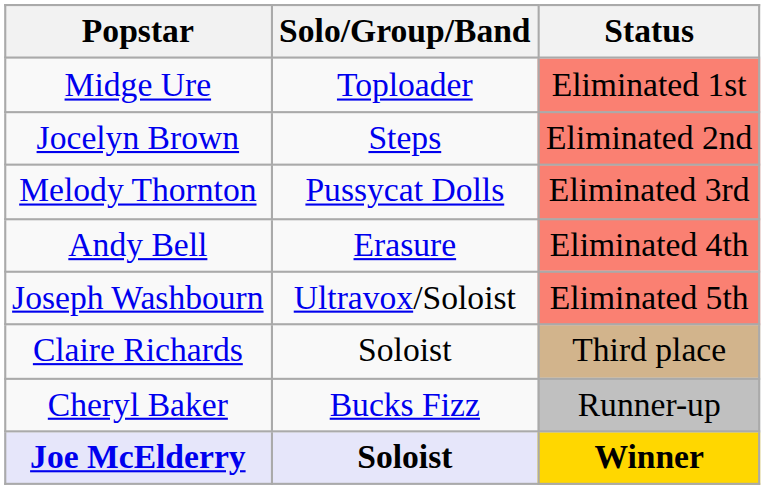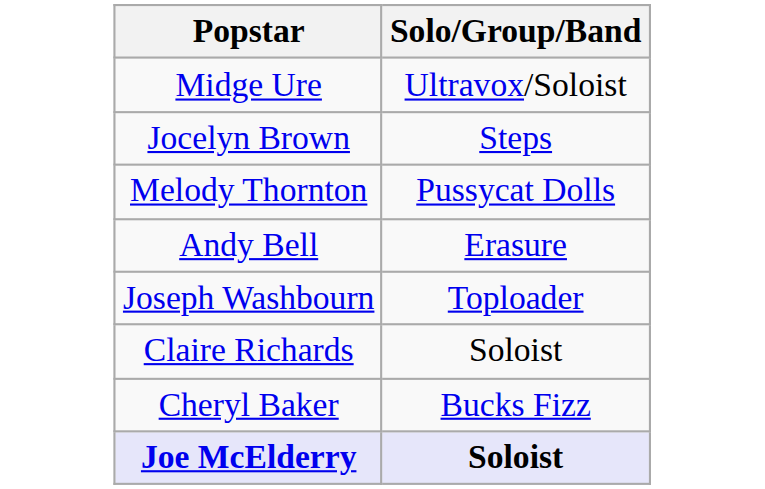- column: (649, 31)
(405, 84) Toploader -> (516, 84) Ultravox/Soloist
(405, 297) Ultravox/Soloist -> (516, 297) Toploader
